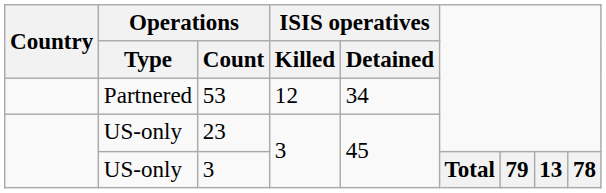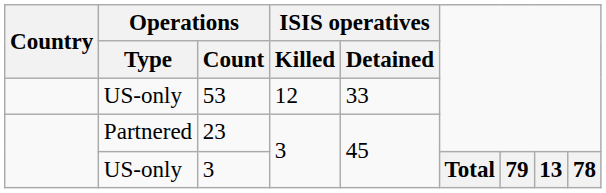(148, 95) Partnered -> (143, 95) US-only
(357, 95) 34 -> (357, 95) 33
(143, 132) US-only -> (148, 132) Partnered
